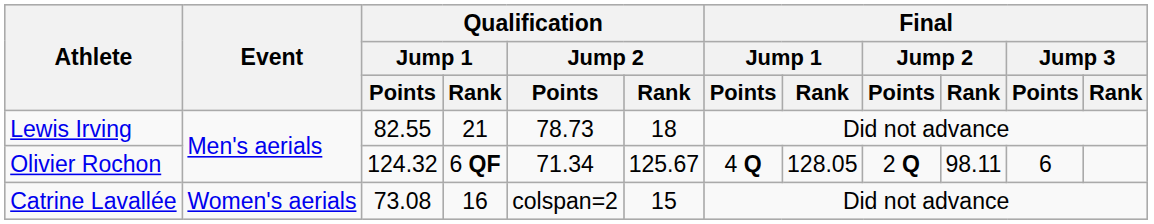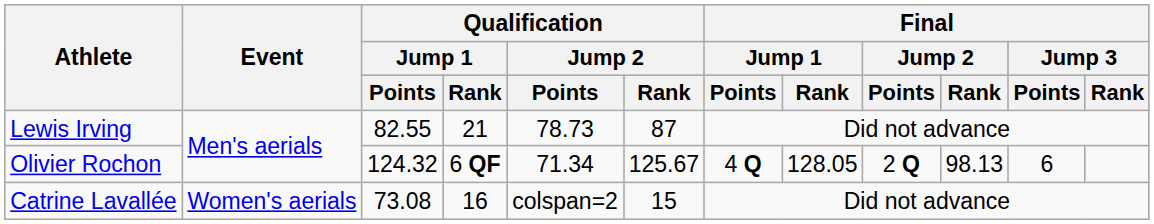(664, 128) 18 -> (664, 128) 87
(973, 165) 98.11 -> (974, 165) 98.13
